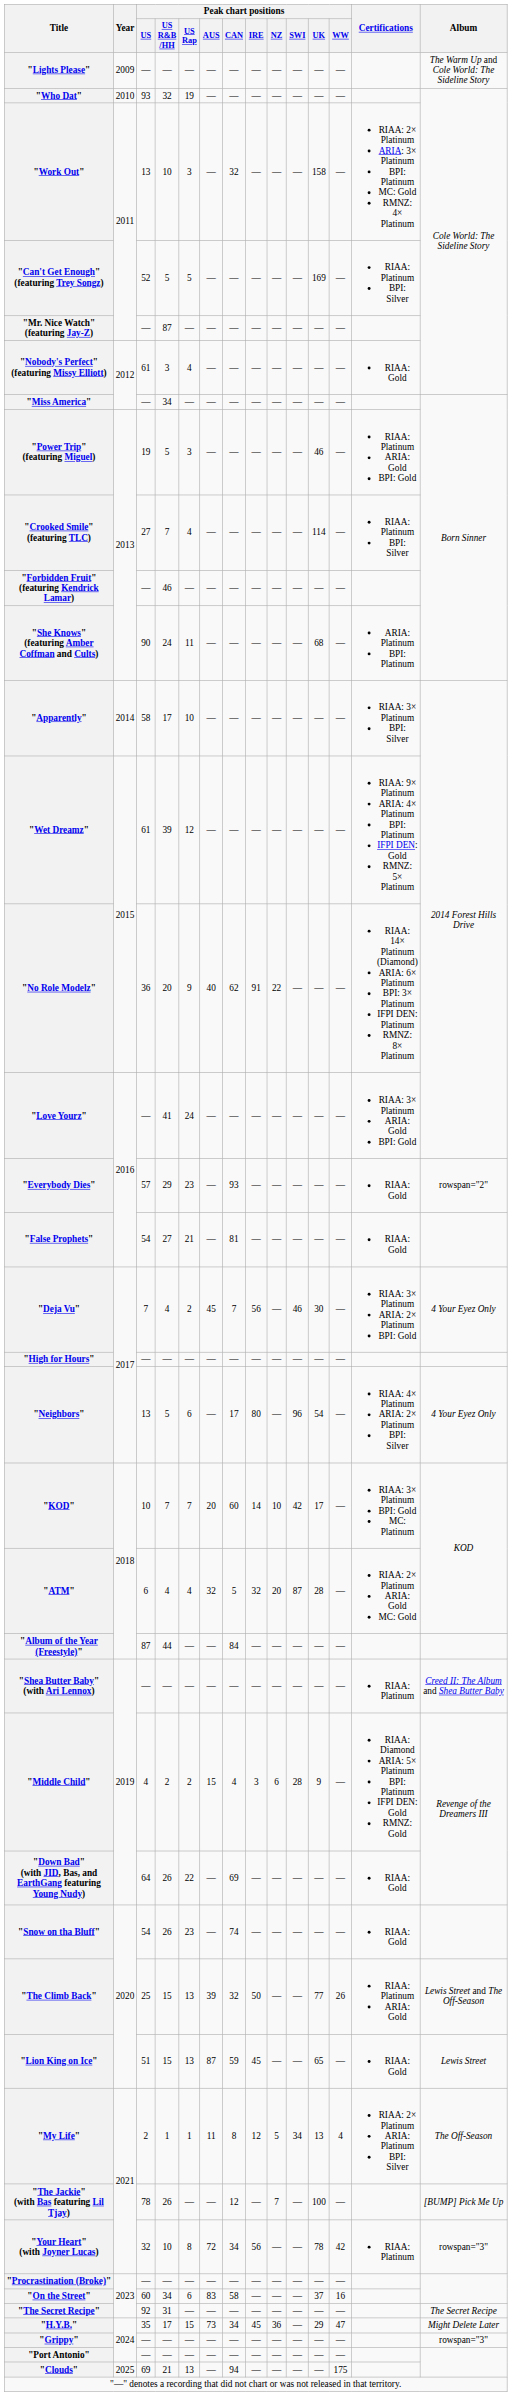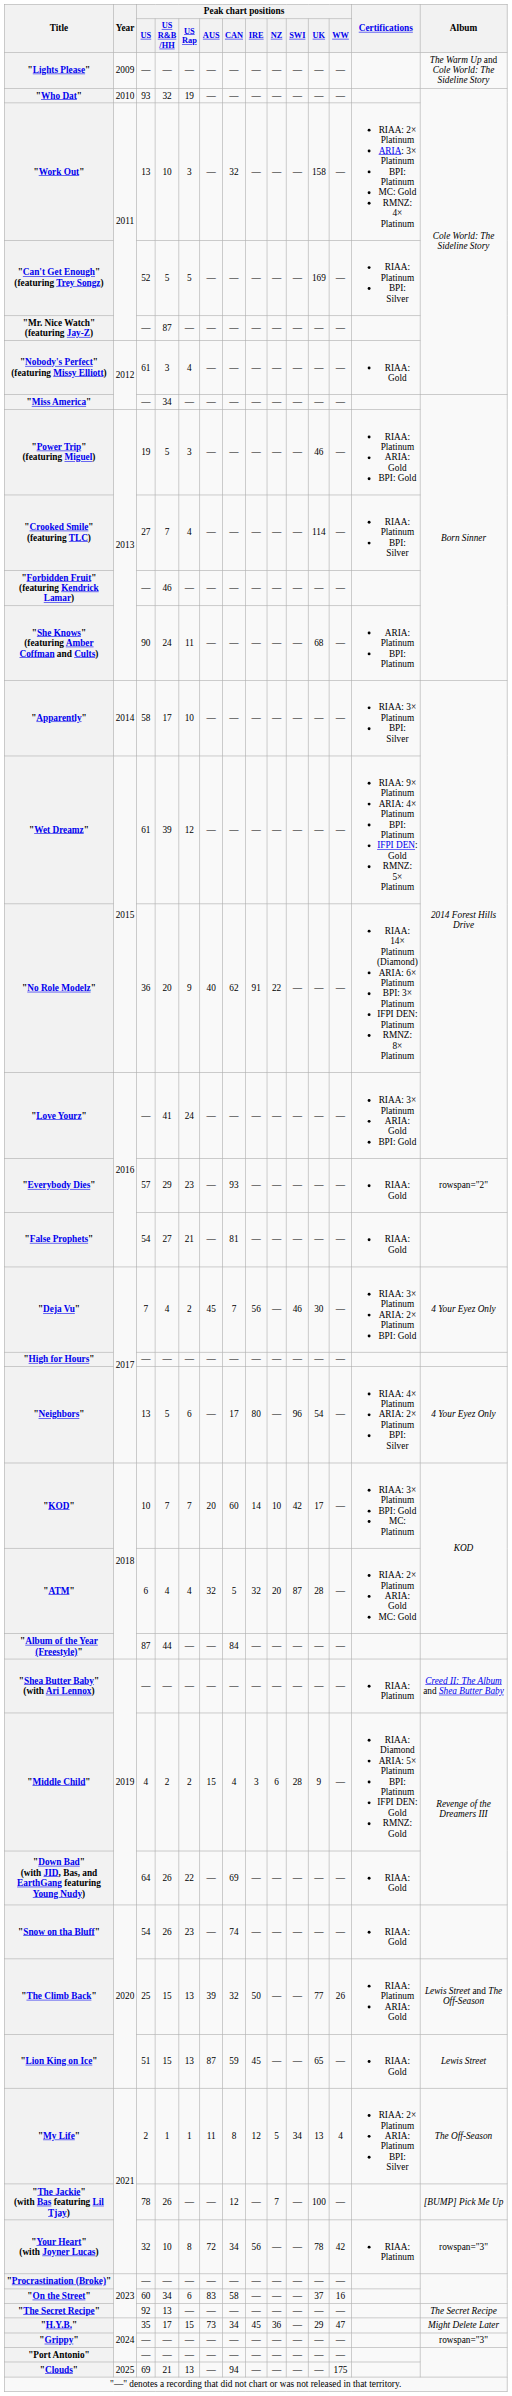(167, 2310) 31 -> (167, 2310) 13
